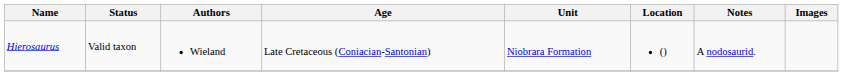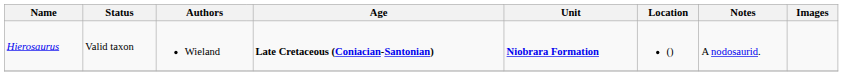(347, 52) normal -> (345, 52) bold
(549, 52) normal -> (553, 52) bold
